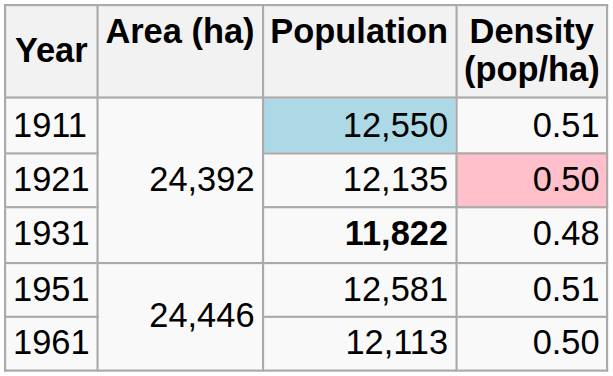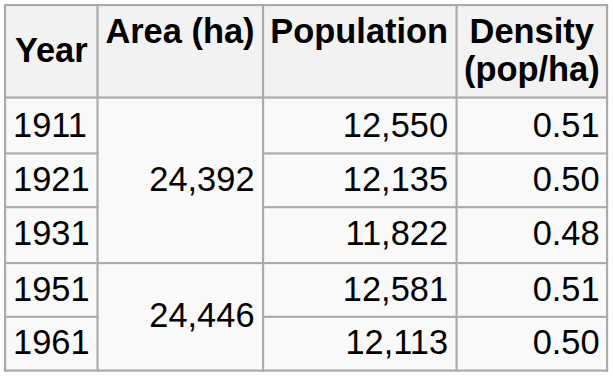(395, 125) lightblue background -> (395, 125) no background
(566, 179) pink background -> (566, 179) no background
(396, 234) bold -> (397, 234) normal
